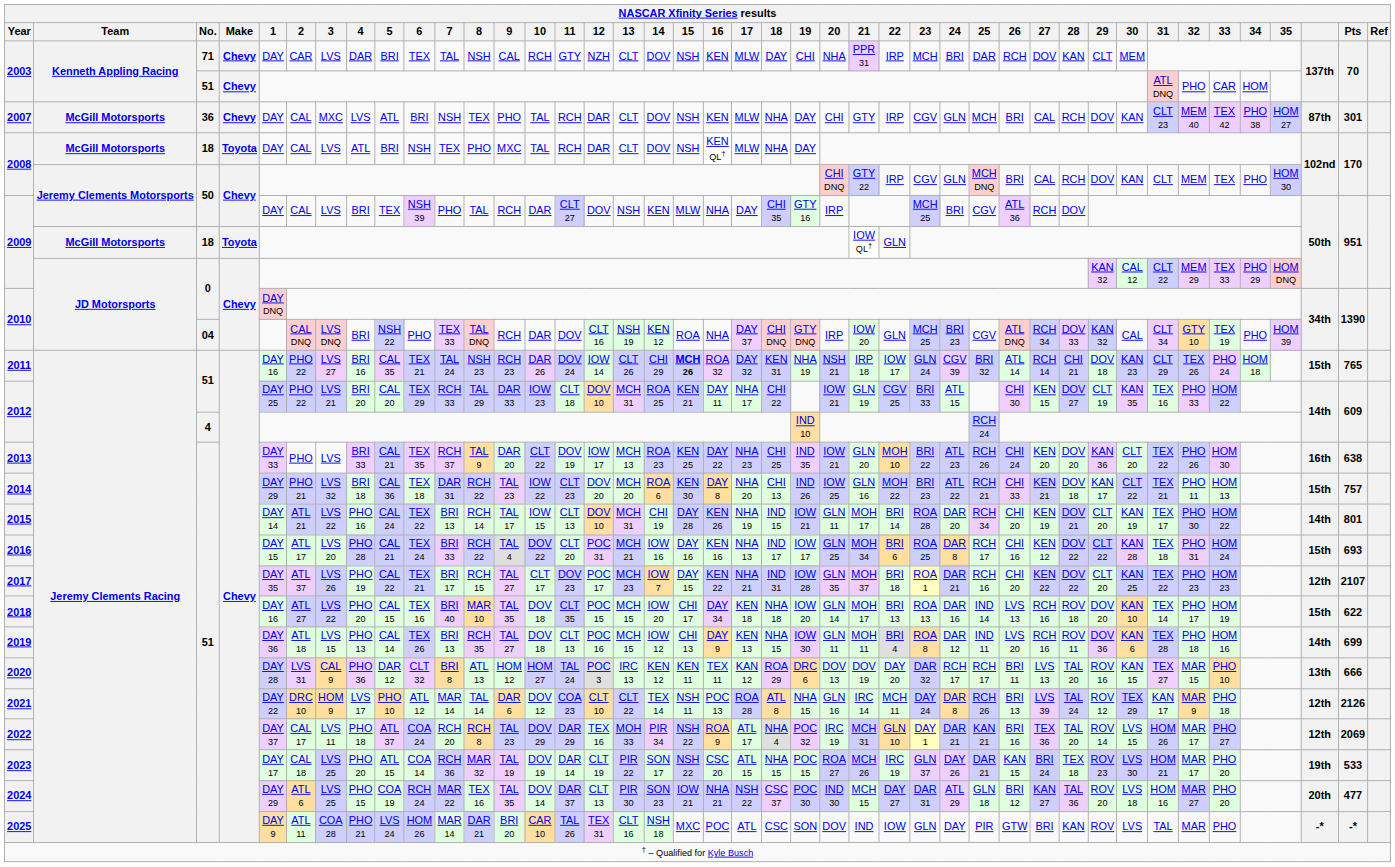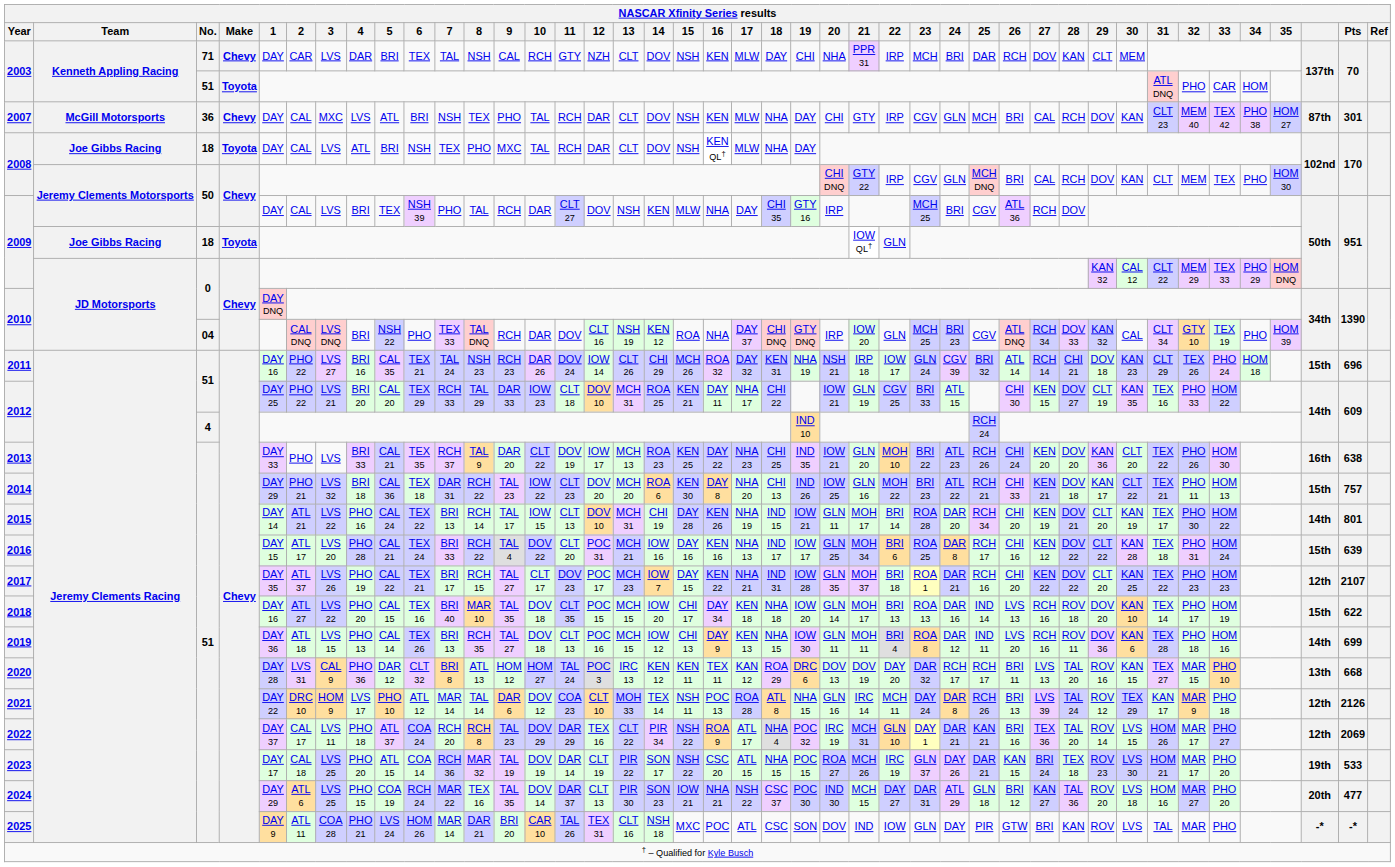(239, 87) Chevy -> (239, 87) Toyota
(115, 149) McGill Motorsports -> (115, 149) Joe Gibbs Racing
(115, 242) McGill Motorsports -> (115, 242) Joe Gibbs Racing
(688, 366) bold -> (688, 365) normal
(1353, 366) 765 -> (1353, 366) 696
(1353, 550) 693 -> (1353, 550) 639
(1353, 673) 666 -> (1353, 673) 668
(629, 703) CLT 22 -> (629, 703) MOH 33
(629, 734) MOH 33 -> (629, 734) CLT 22
